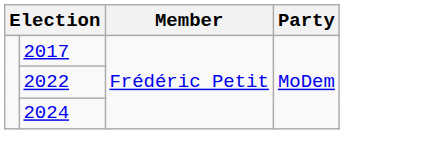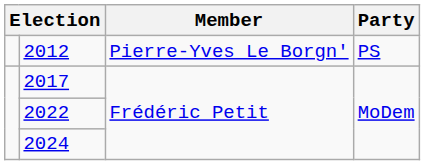+ row: (46, 51)
